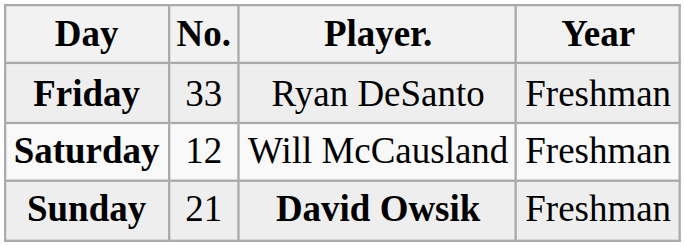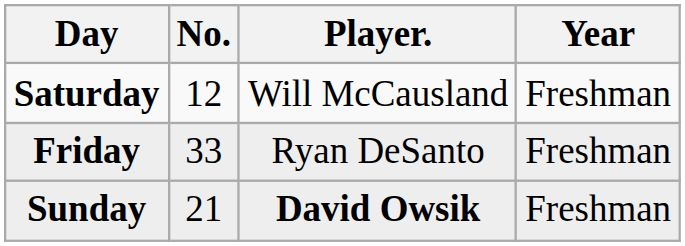rows swapped: (87, 92) <-> (87, 151)
